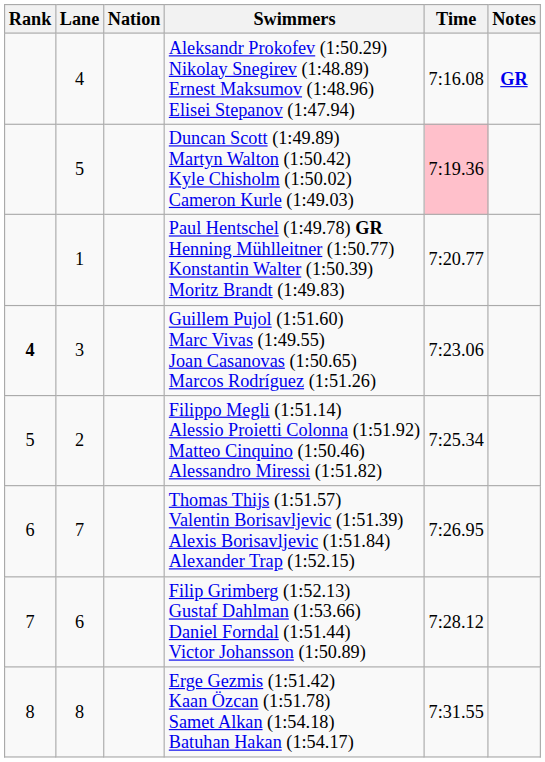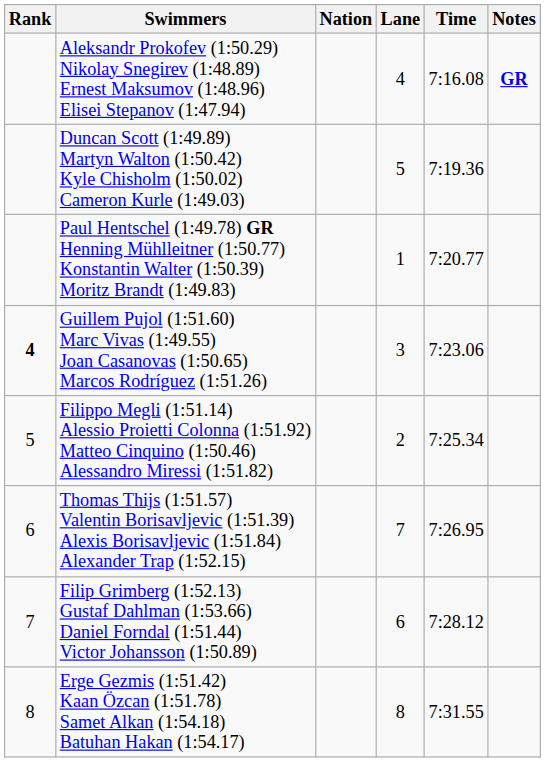columns swapped: (80, 18) <-> (294, 18)
(456, 169) pink background -> (456, 169) no background
